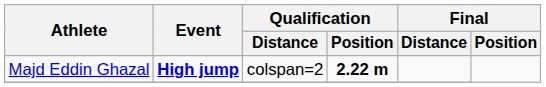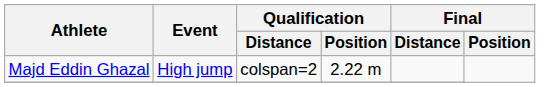(198, 69) bold -> (195, 69) normal
(362, 69) bold -> (356, 69) normal
